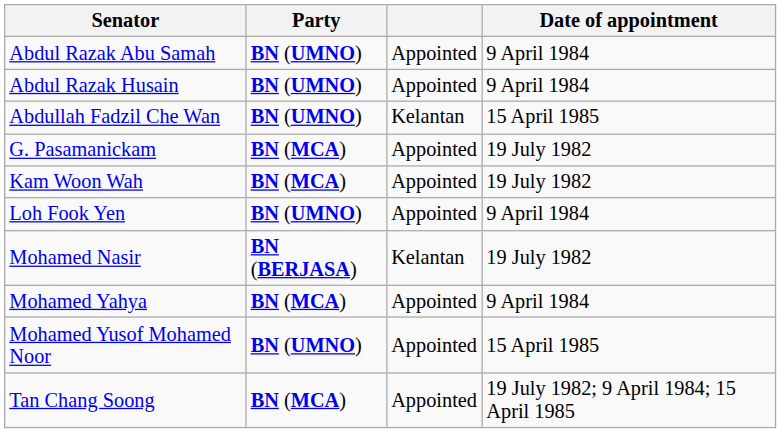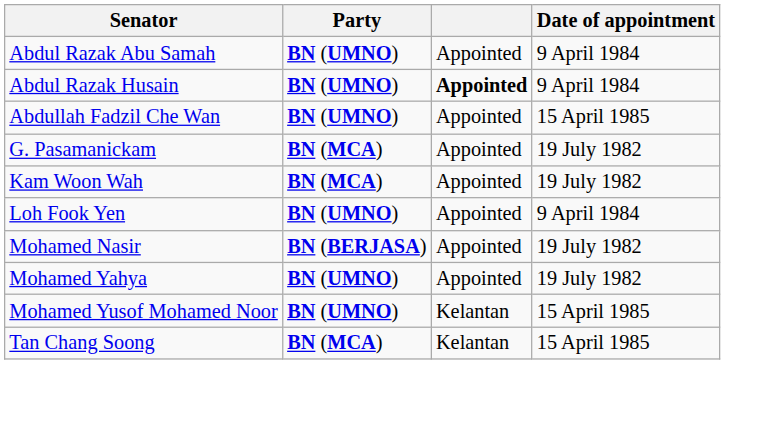(434, 85) normal -> (482, 85) bold
(428, 117) Kelantan -> (479, 117) Appointed
(428, 257) Kelantan -> (479, 246) Appointed
(298, 301) BN (MCA) -> (343, 278) BN (UMNO)
(538, 301) 9 April 1984 -> (589, 278) 19 July 1982
(434, 344) Appointed -> (473, 310) Kelantan
(434, 400) Appointed -> (473, 342) Kelantan
(611, 400) 19 July 1982; 9 April 1984; 15 April 1985 -> (593, 342) 15 April 1985
